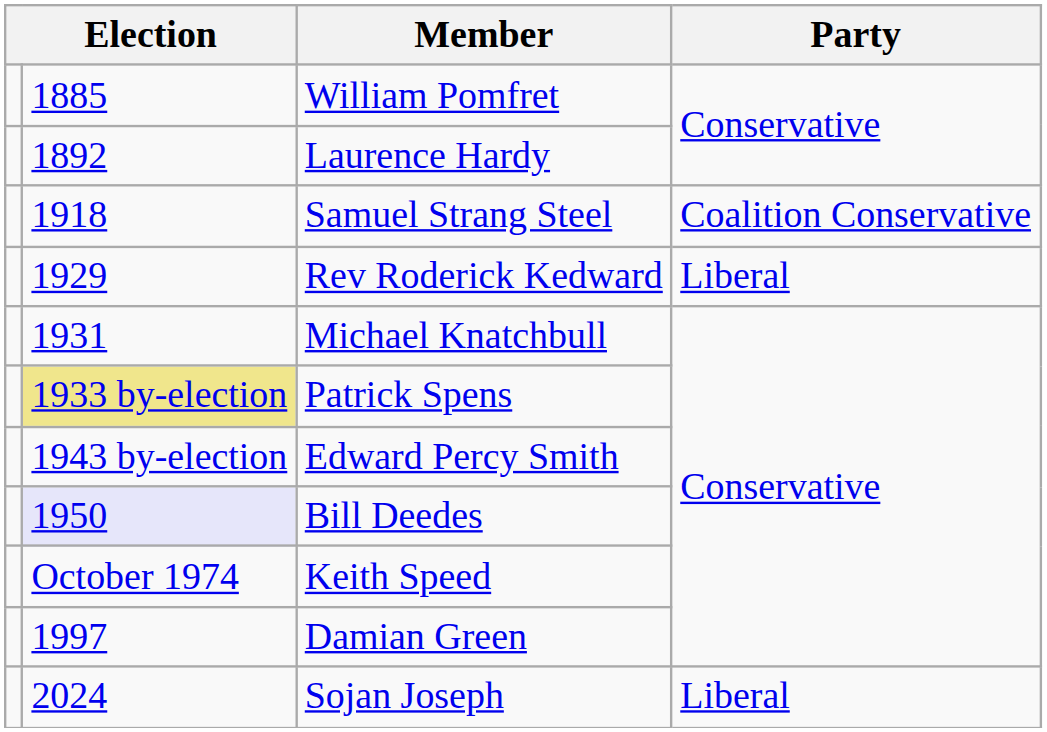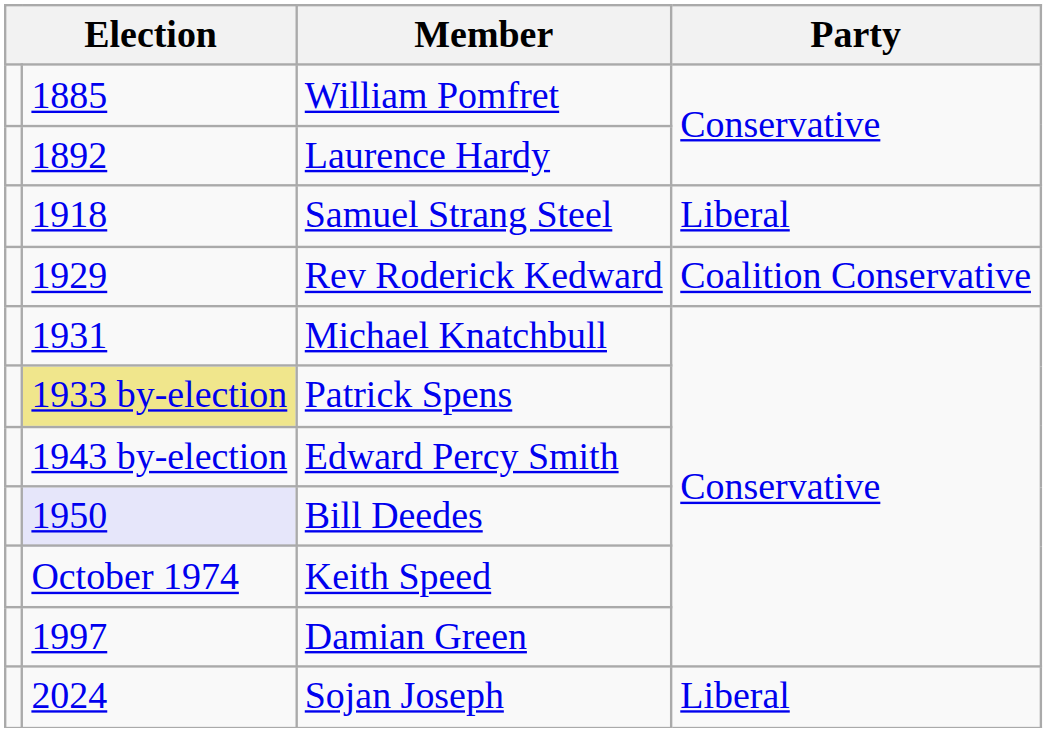(856, 214) Coalition Conservative -> (735, 214) Liberal
(735, 275) Liberal -> (856, 275) Coalition Conservative
